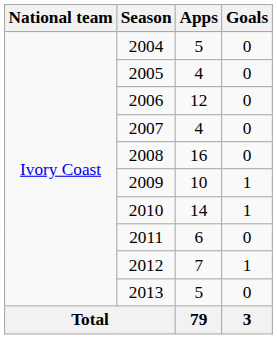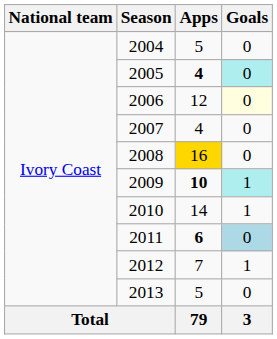(199, 73) normal -> (199, 73) bold
(247, 73) no background -> (247, 73) paleturquoise background
(247, 100) no background -> (247, 100) lightyellow background
(199, 155) no background -> (199, 155) gold background
(199, 182) normal -> (199, 182) bold
(247, 182) no background -> (247, 182) paleturquoise background
(199, 237) normal -> (199, 237) bold
(247, 237) no background -> (247, 237) lightblue background
